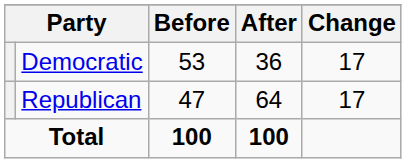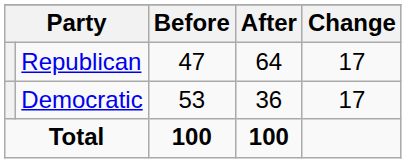rows swapped: (81, 99) <-> (82, 61)
